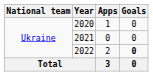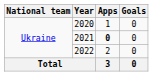(108, 38) normal -> (108, 38) bold
(134, 51) bold -> (134, 51) normal
